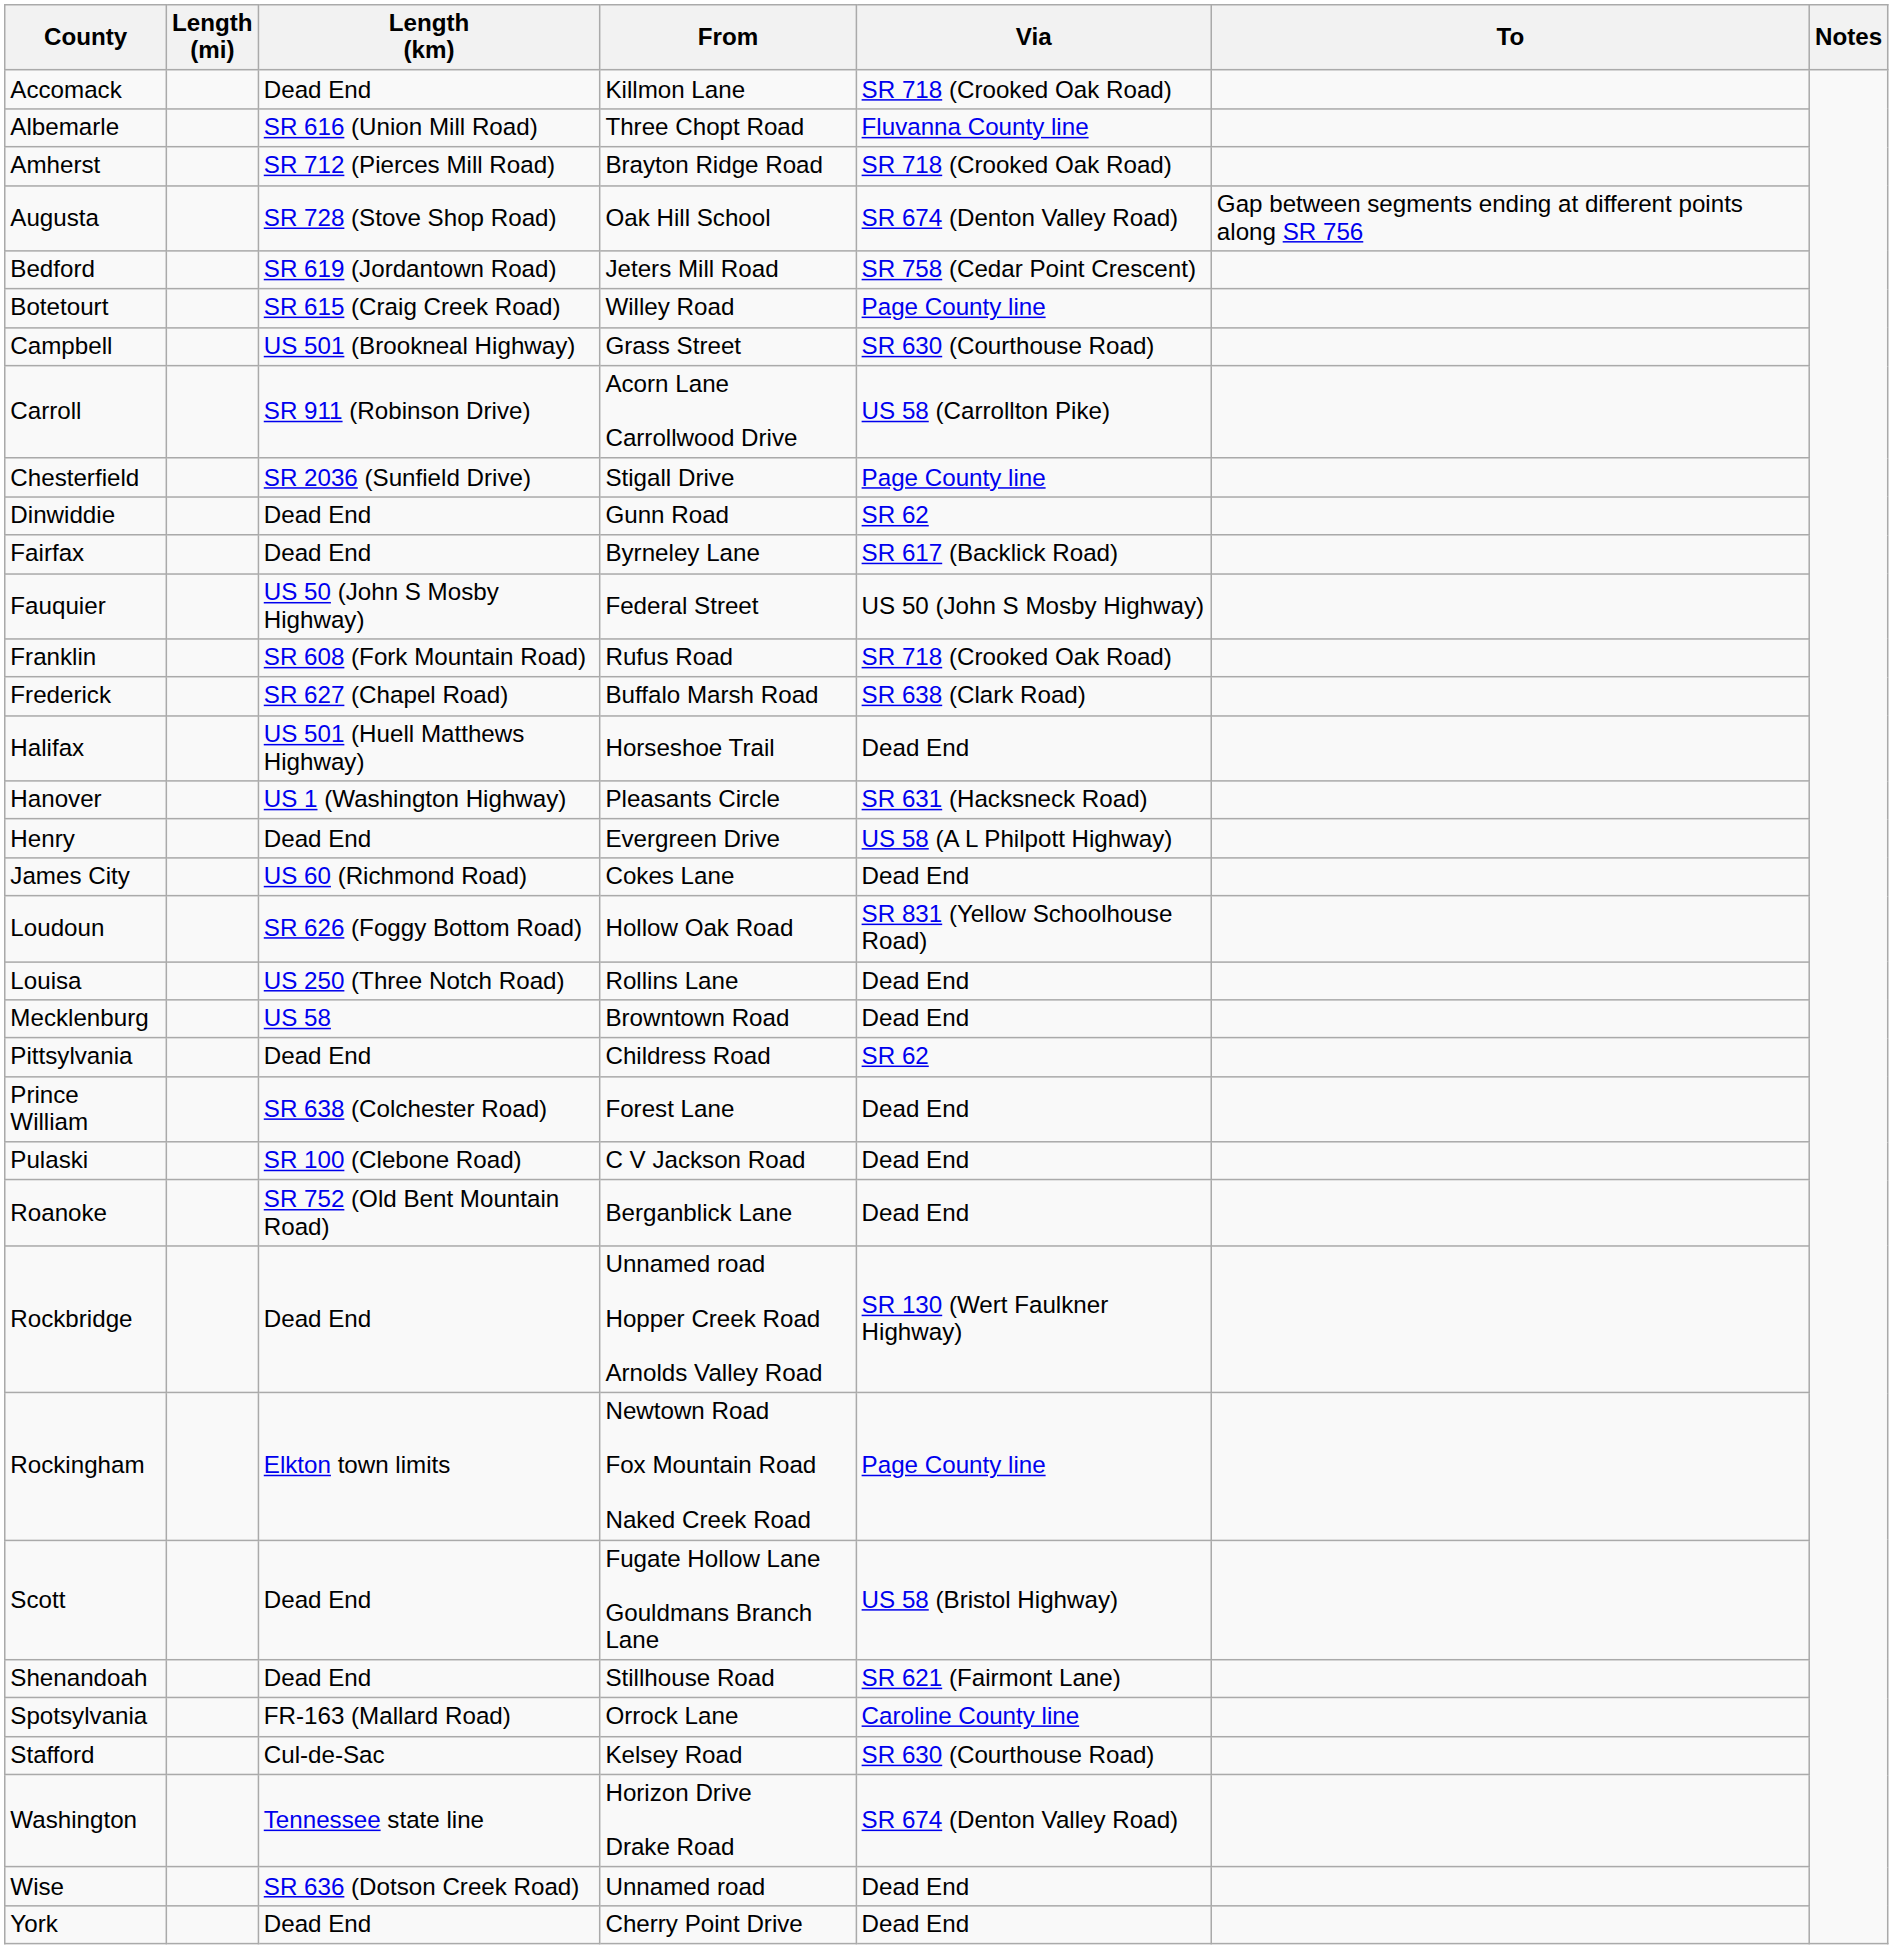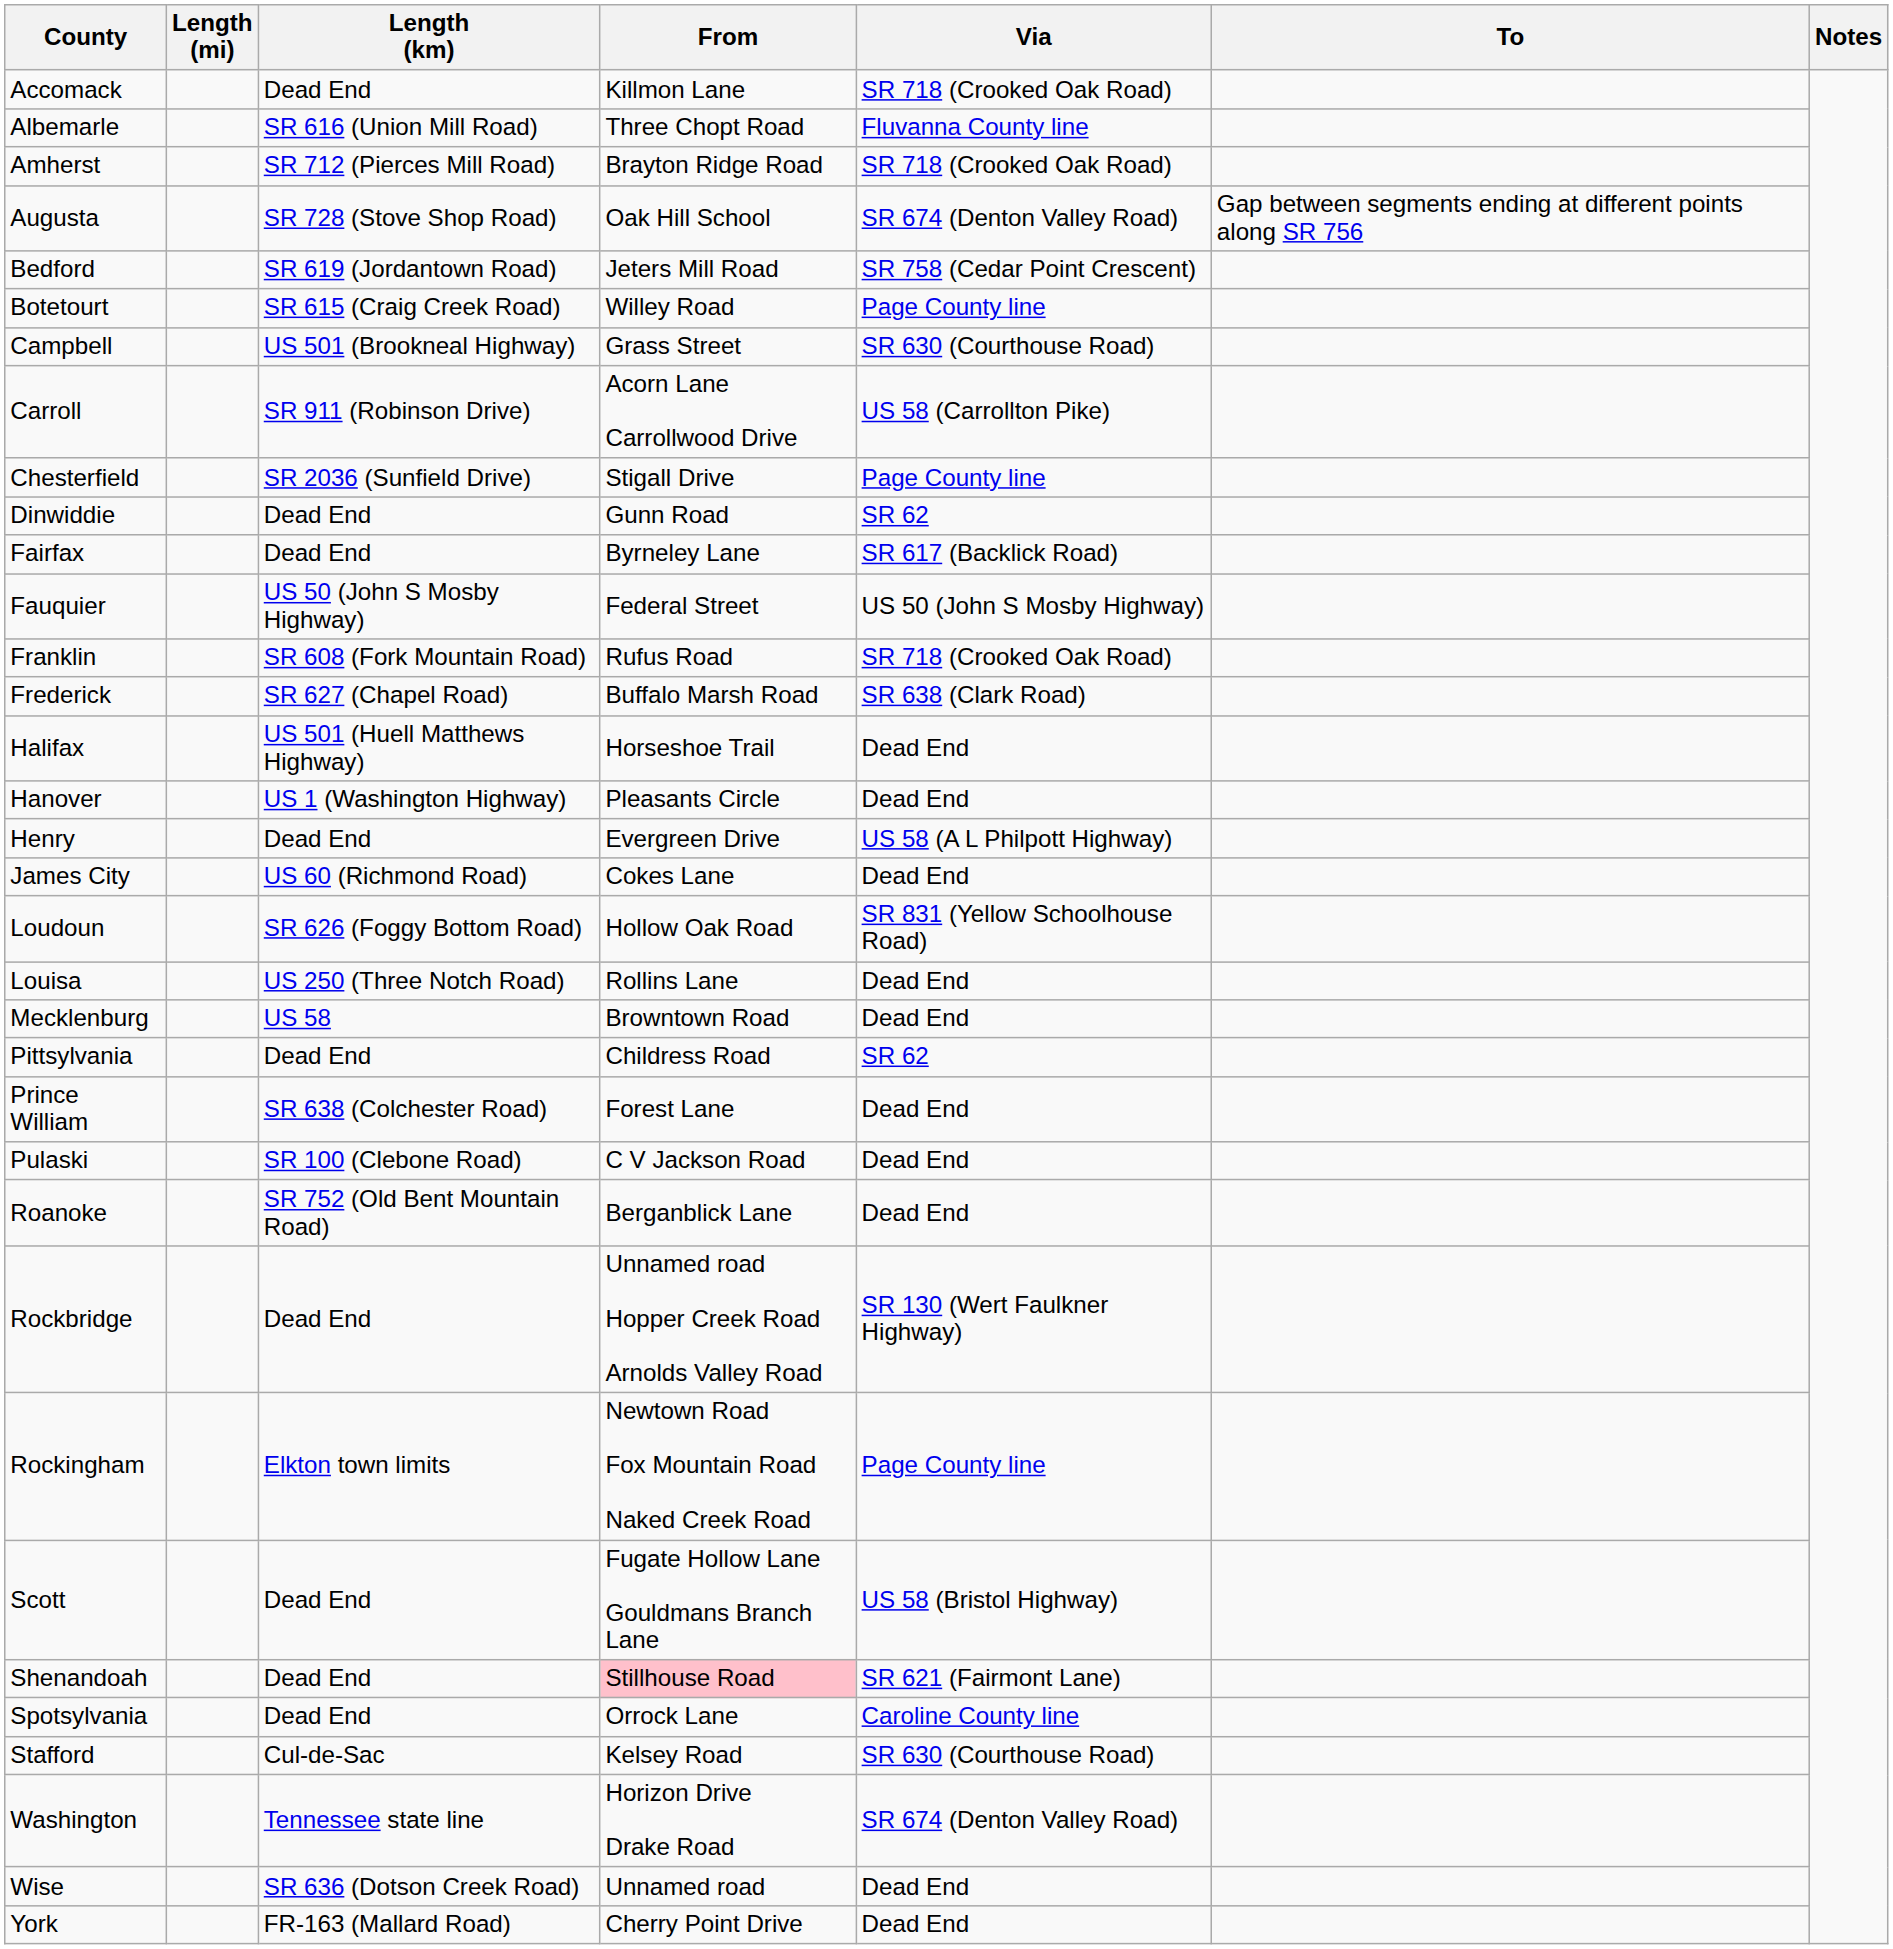(1005, 799) SR 631 (Hacksneck Road) -> (915, 799) Dead End
(690, 1678) no background -> (690, 1678) pink background
(387, 1716) FR-163 (Mallard Road) -> (318, 1716) Dead End
(318, 1924) Dead End -> (387, 1924) FR-163 (Mallard Road)
